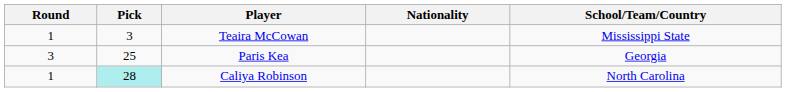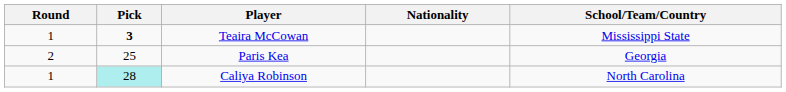(129, 35) normal -> (129, 35) bold
(51, 55) 3 -> (51, 55) 2
